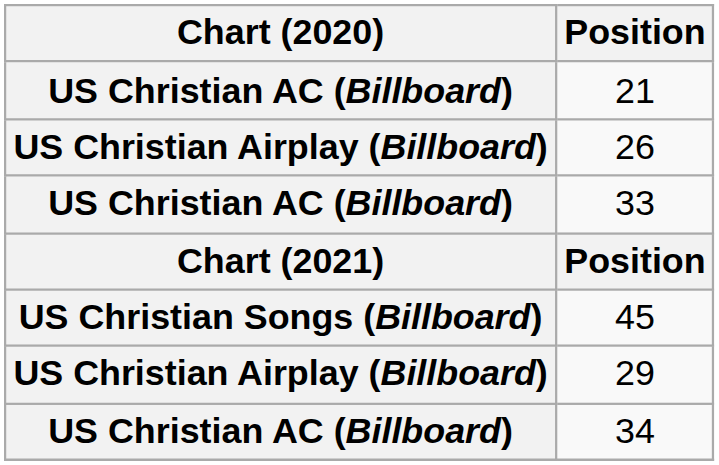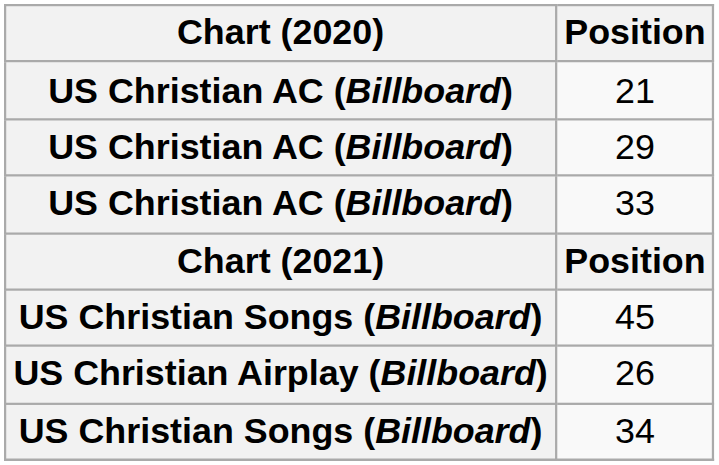(281, 146) US Christian Airplay (Billboard) -> (281, 146) US Christian AC (Billboard)
(635, 146) 26 -> (635, 146) 29
(635, 373) 29 -> (635, 373) 26
(281, 430) US Christian AC (Billboard) -> (281, 430) US Christian Songs (Billboard)
